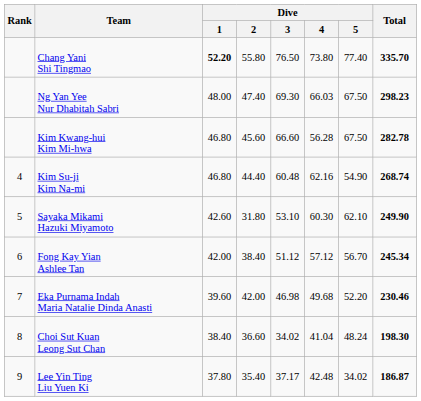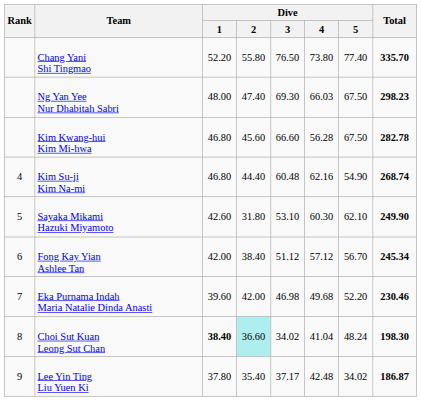(219, 57) bold -> (219, 57) normal
(219, 336) normal -> (219, 336) bold
(253, 336) no background -> (253, 336) paleturquoise background
